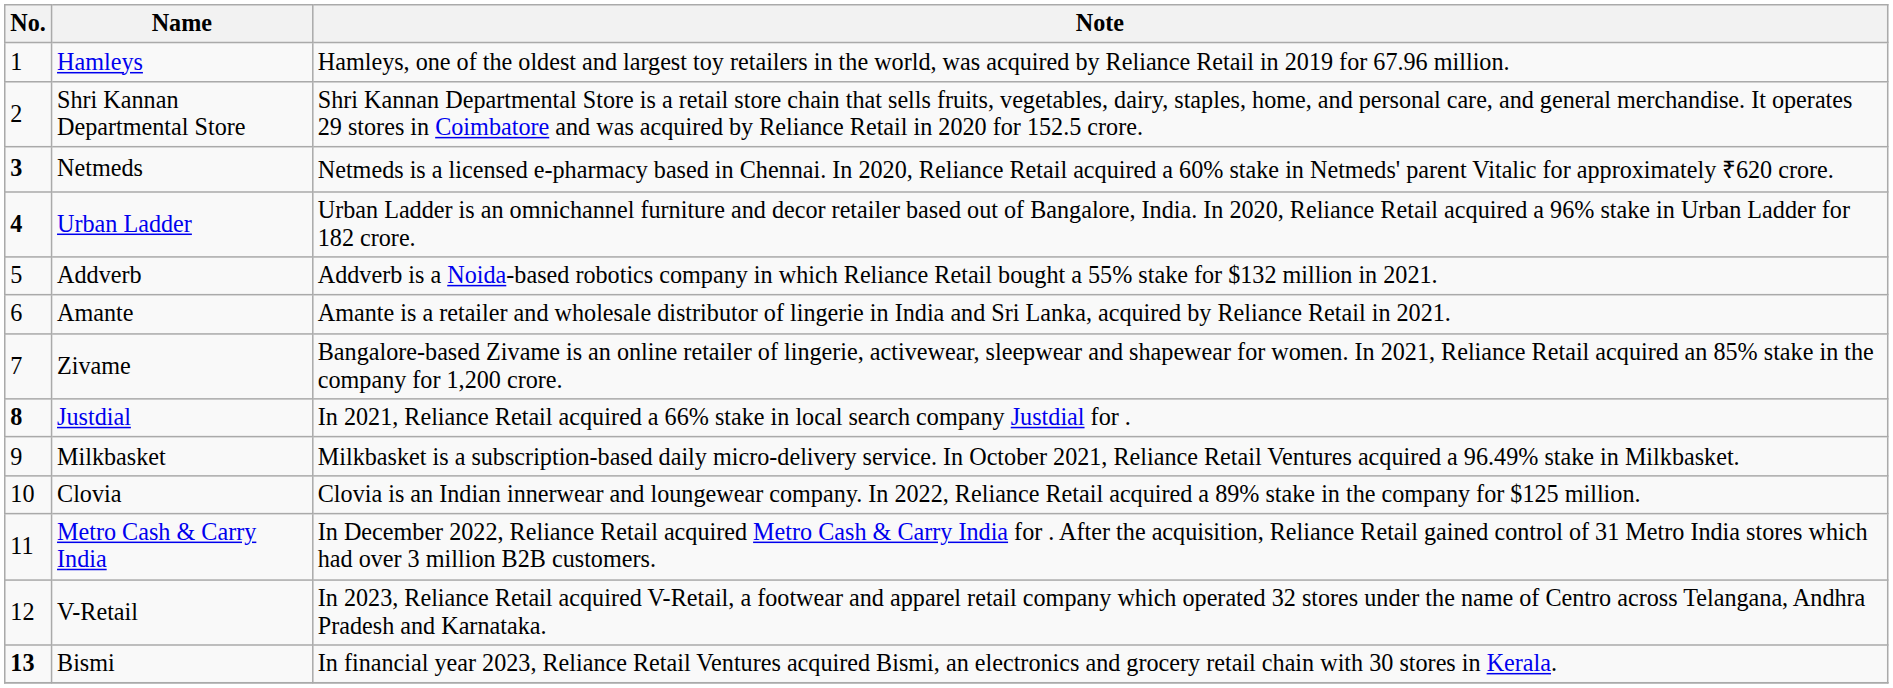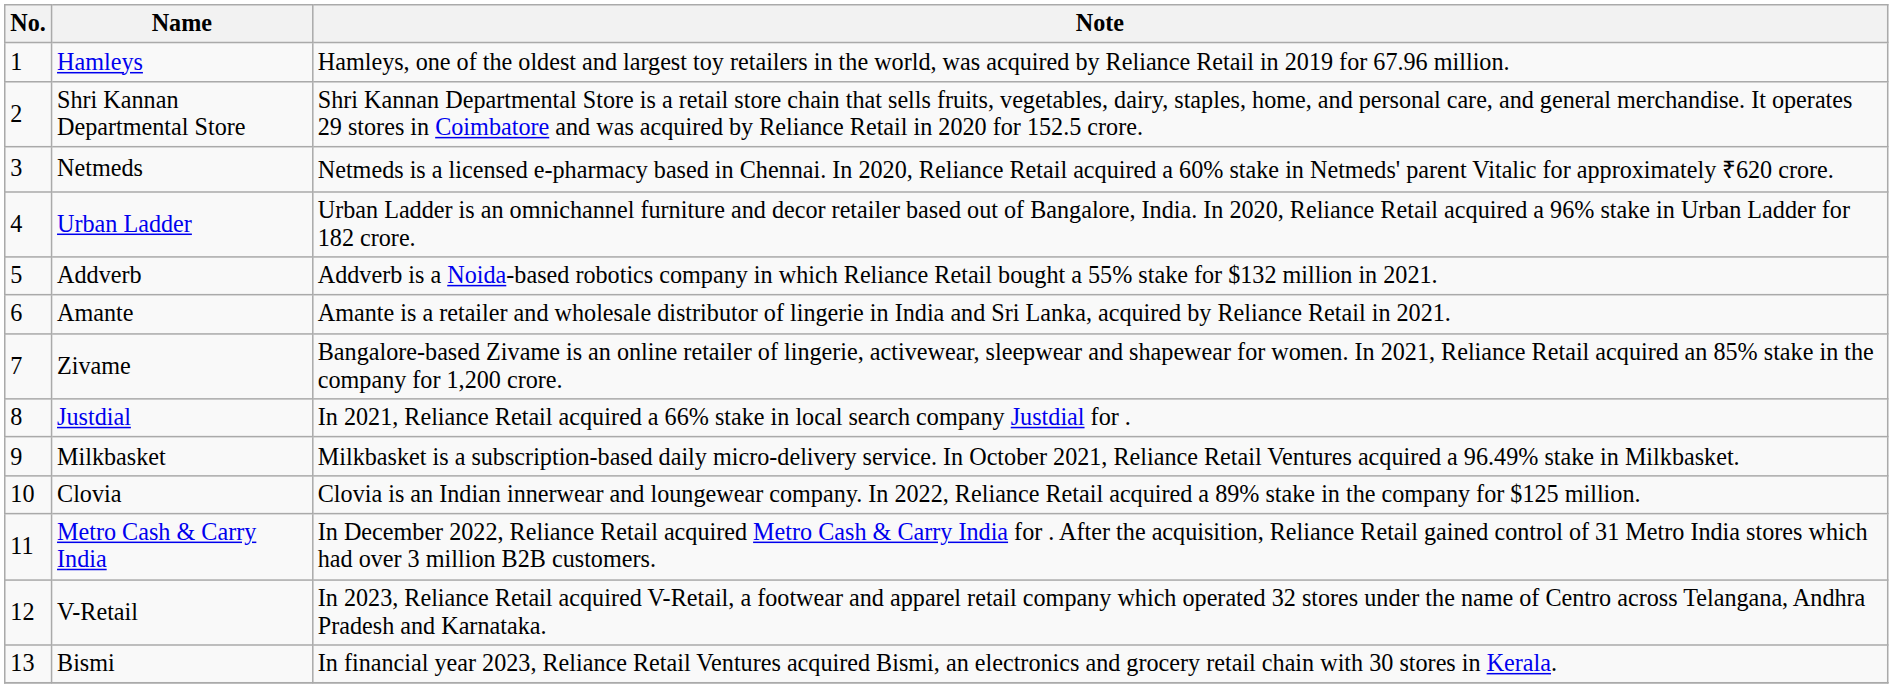(16, 168) bold -> (16, 168) normal
(16, 223) bold -> (16, 223) normal
(16, 417) bold -> (16, 417) normal
(22, 663) bold -> (22, 663) normal
